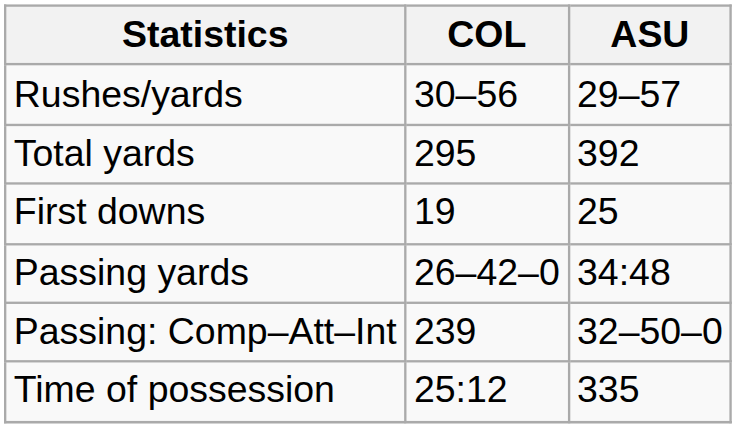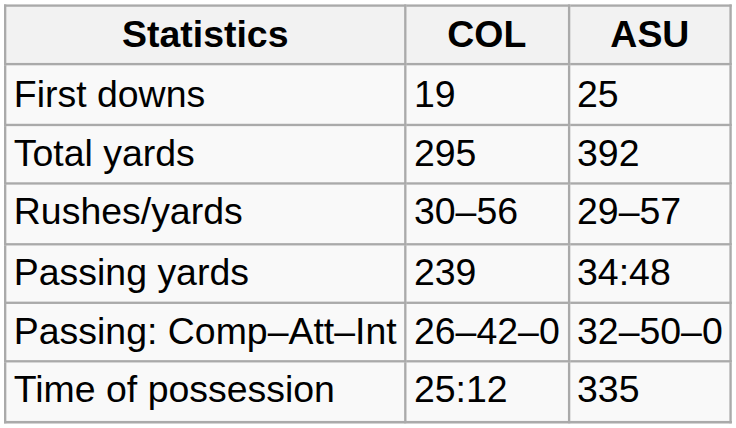rows swapped: (110, 212) <-> (128, 94)
(487, 272) 26–42–0 -> (445, 272) 239
(445, 331) 239 -> (487, 331) 26–42–0
